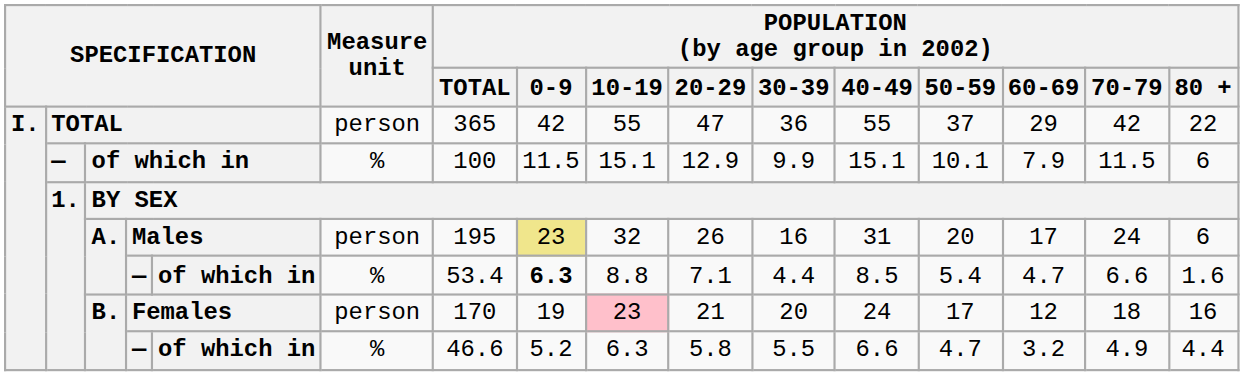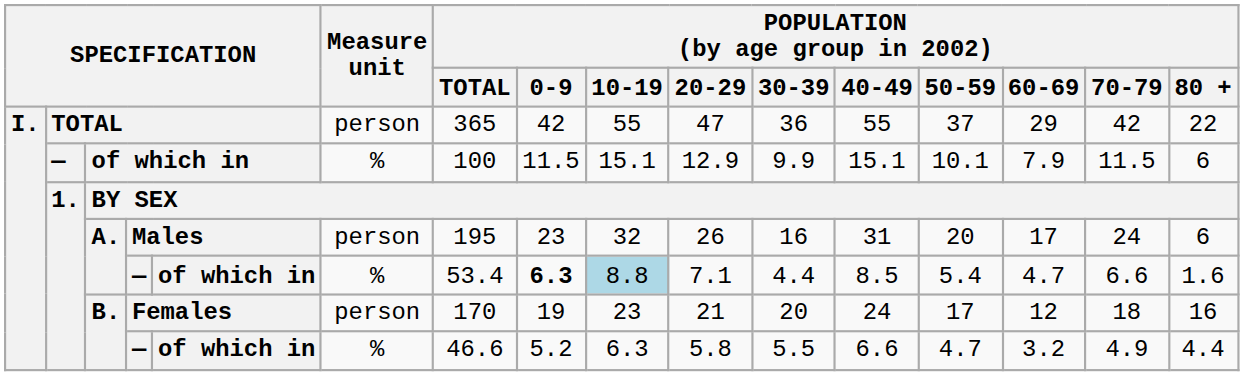(551, 238) khaki background -> (551, 238) no background
(627, 275) no background -> (627, 275) lightblue background
(627, 313) pink background -> (627, 313) no background
